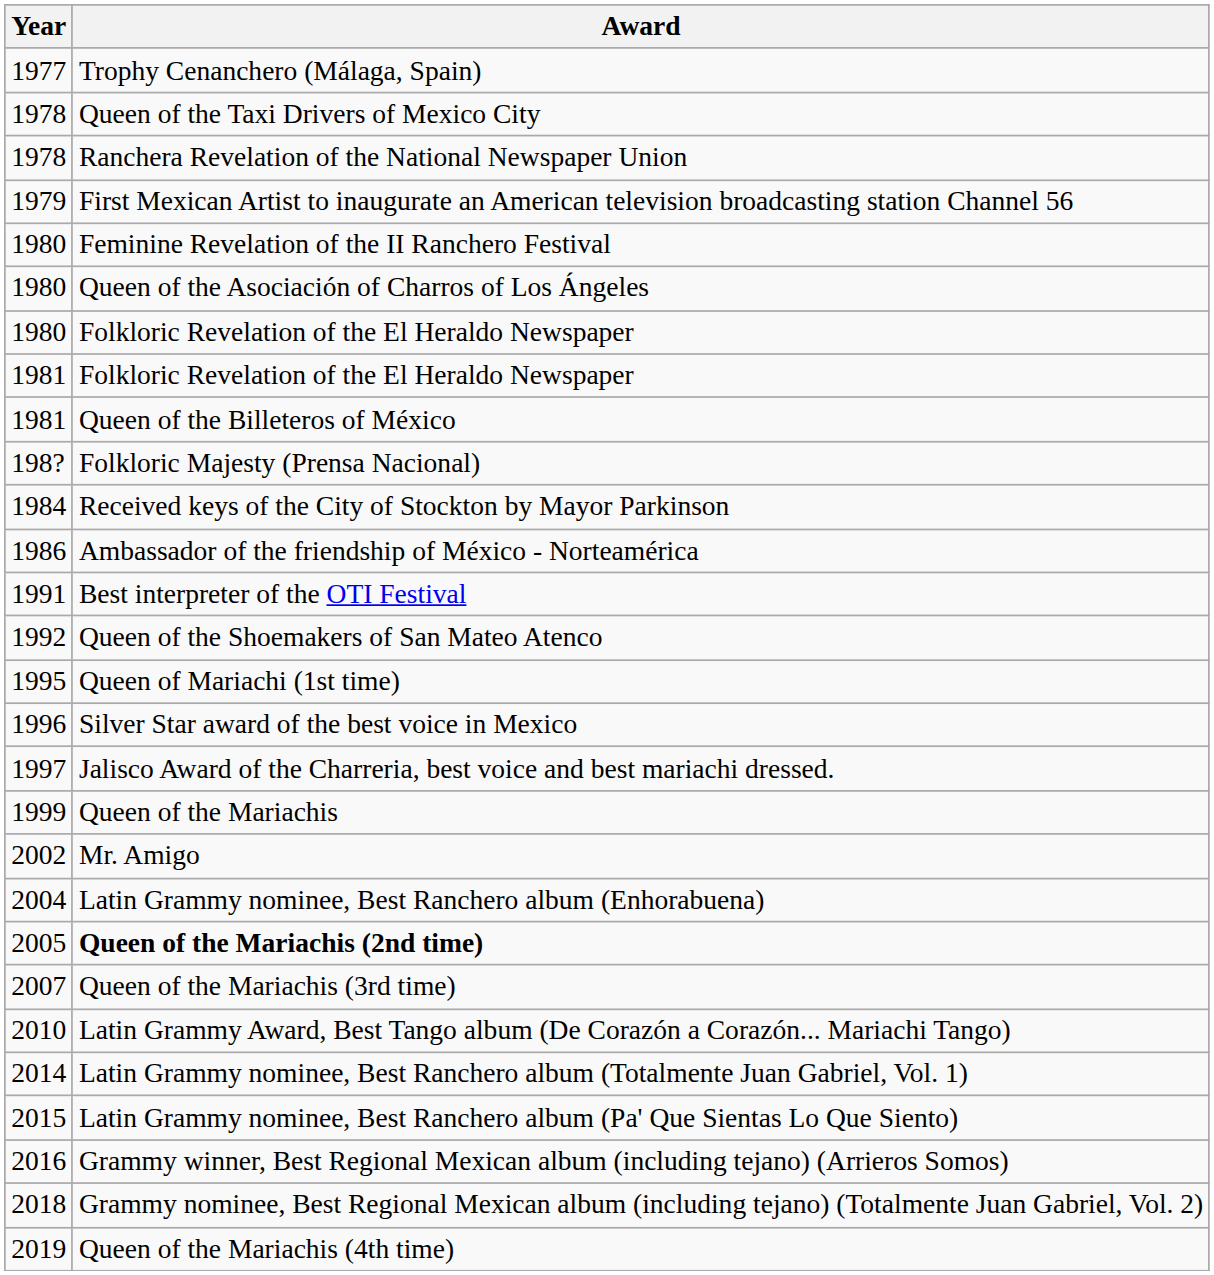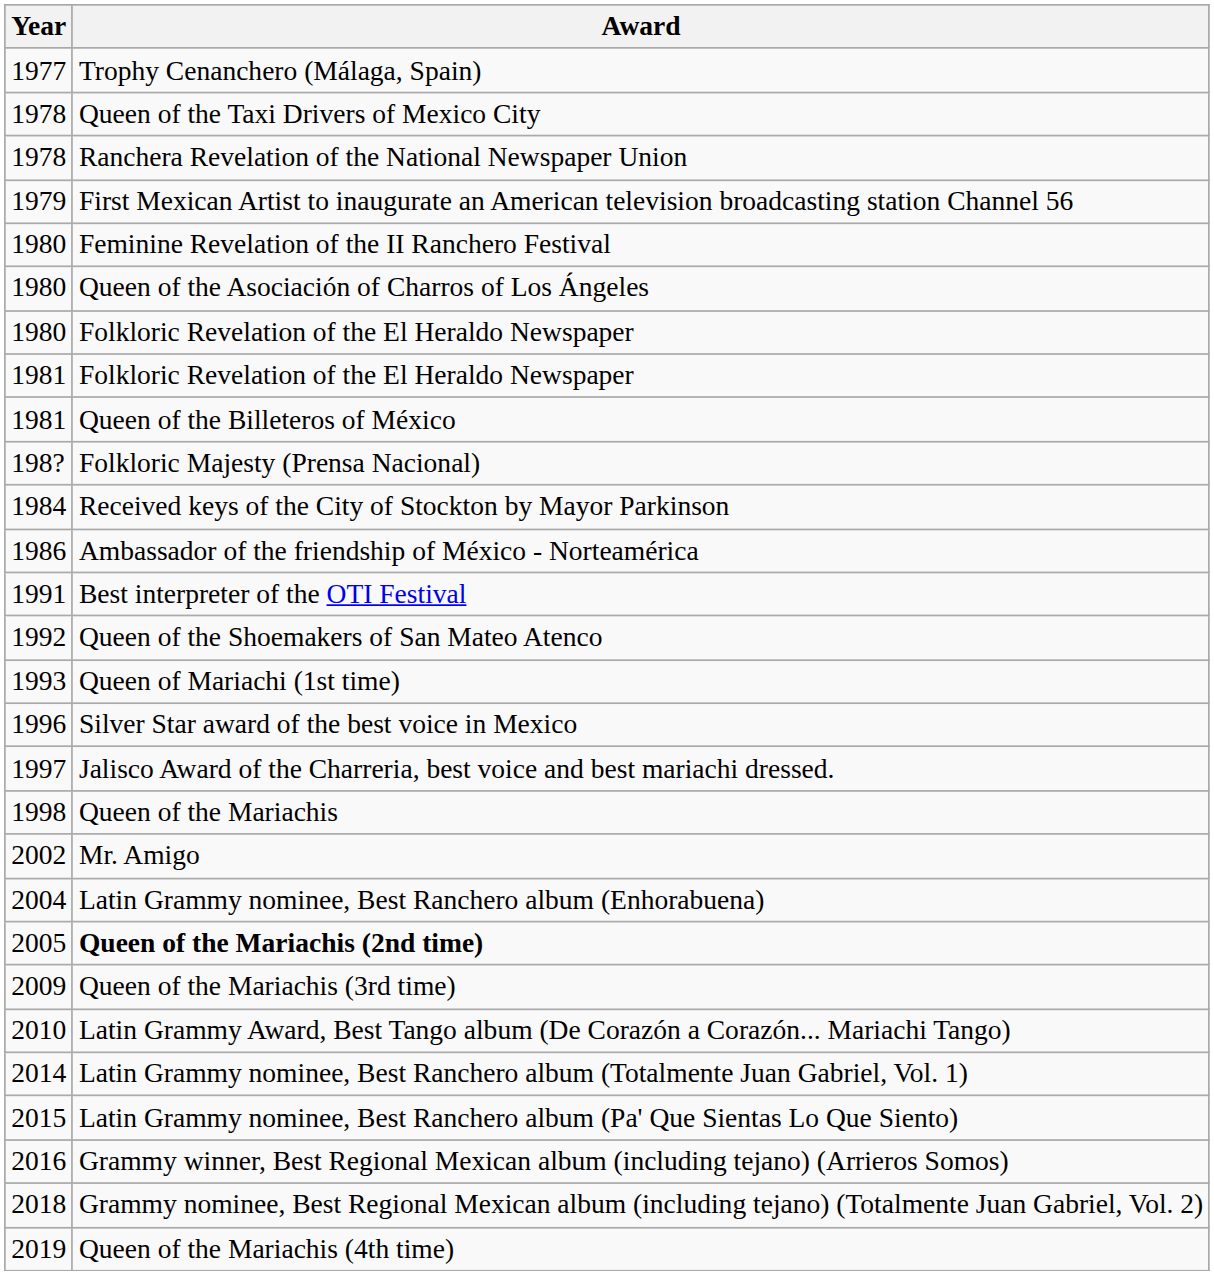(39, 680) 1995 -> (39, 680) 1993
(39, 811) 1999 -> (39, 811) 1998
(39, 986) 2007 -> (39, 986) 2009
